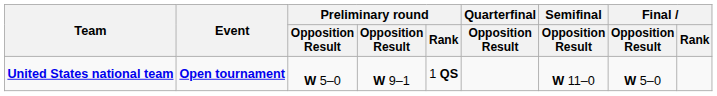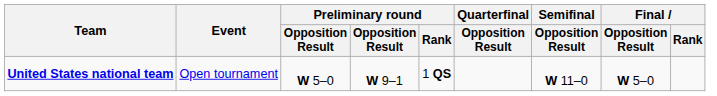(232, 74) bold -> (229, 74) normal
